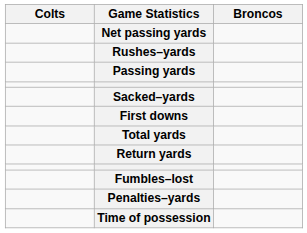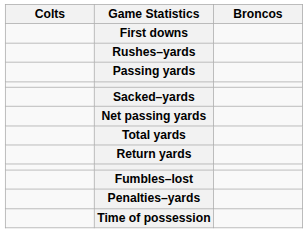rows swapped: (50, 116) <-> (50, 33)
